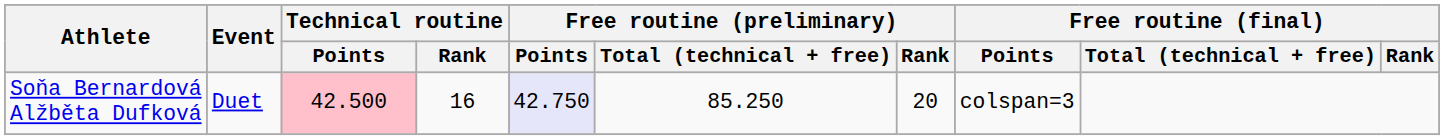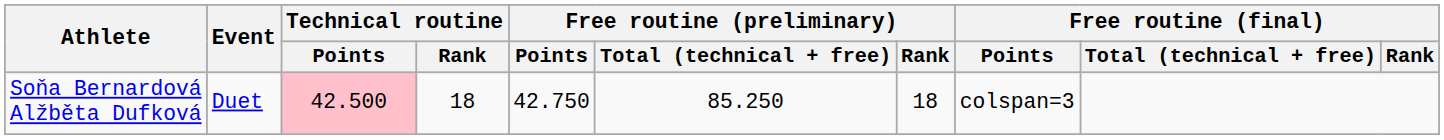(462, 103) 16 -> (462, 103) 18
(552, 103) lavender background -> (552, 103) no background
(925, 103) 20 -> (925, 103) 18
